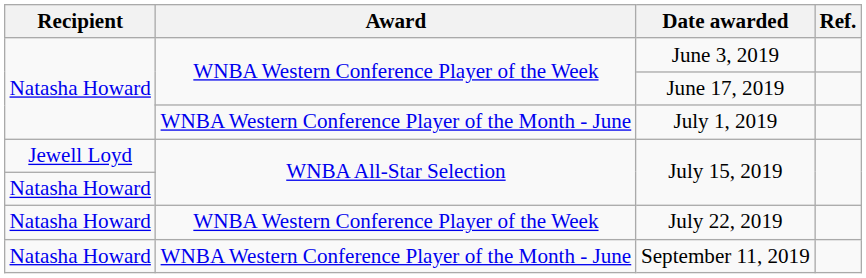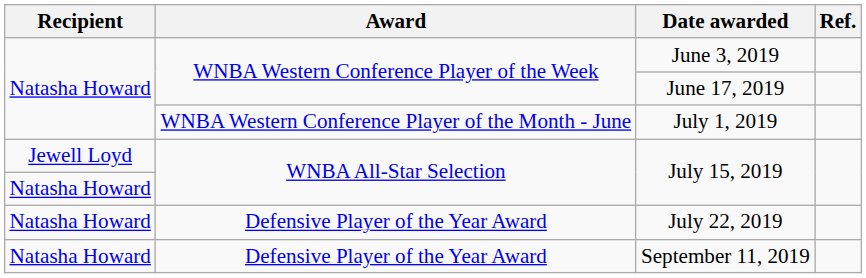(396, 222) WNBA Western Conference Player of the Week -> (396, 222) Defensive Player of the Year Award
(396, 255) WNBA Western Conference Player of the Month - June -> (396, 255) Defensive Player of the Year Award
